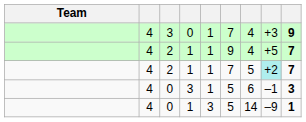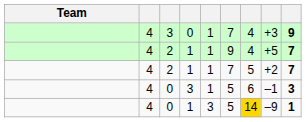(271, 70) paleturquoise background -> (271, 70) no background
(251, 107) no background -> (251, 107) gold background
